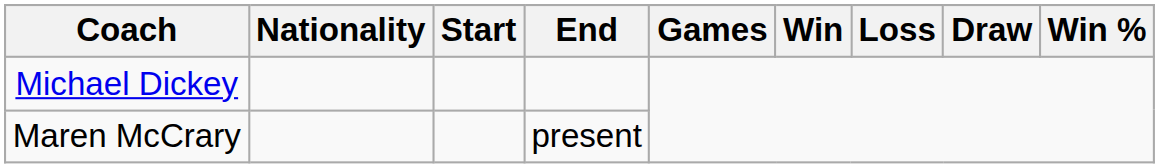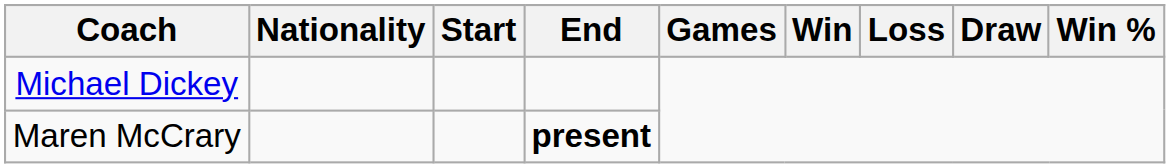(587, 135) normal -> (591, 135) bold
